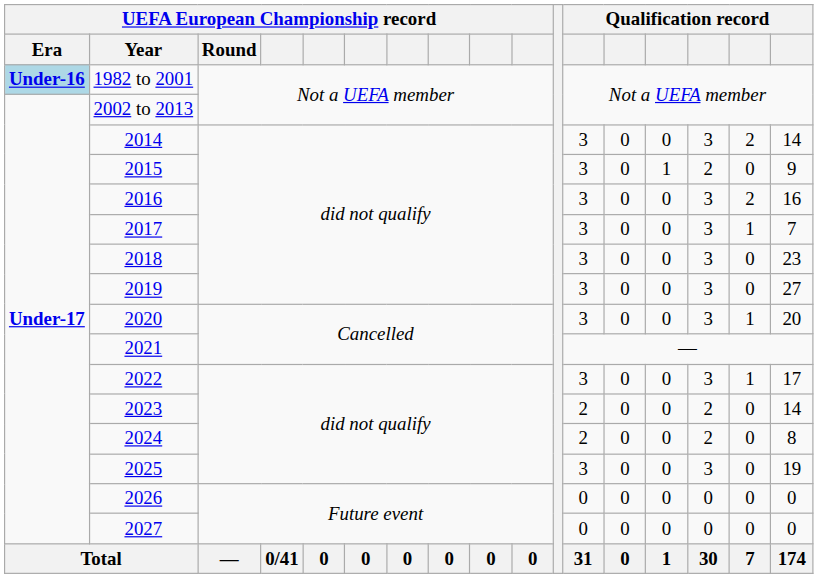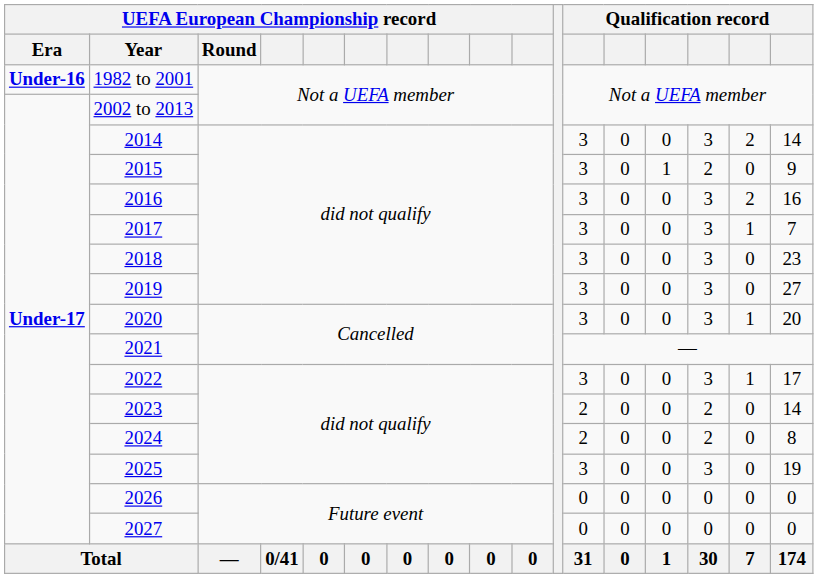(47, 79) lightblue background -> (47, 79) no background
